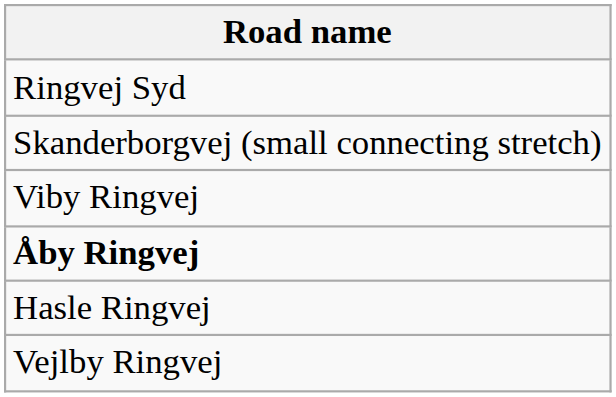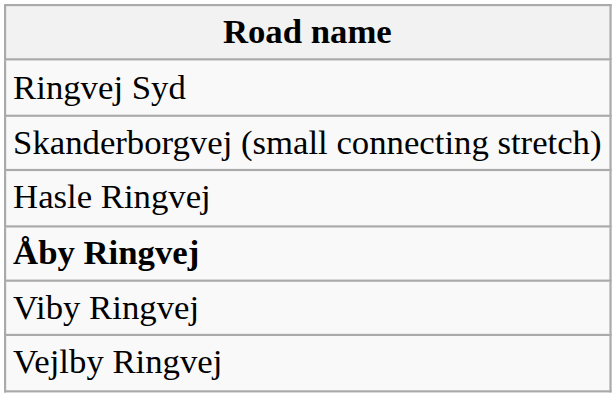(106, 197) Viby Ringvej -> (112, 197) Hasle Ringvej
(112, 307) Hasle Ringvej -> (106, 307) Viby Ringvej
